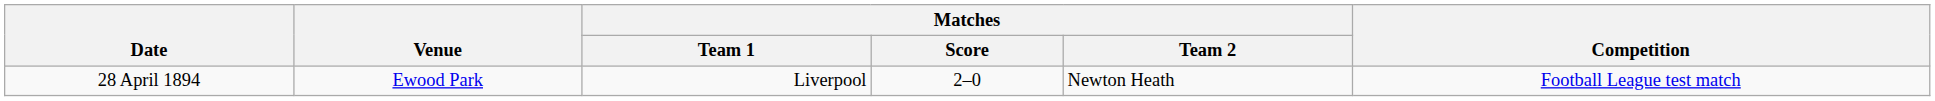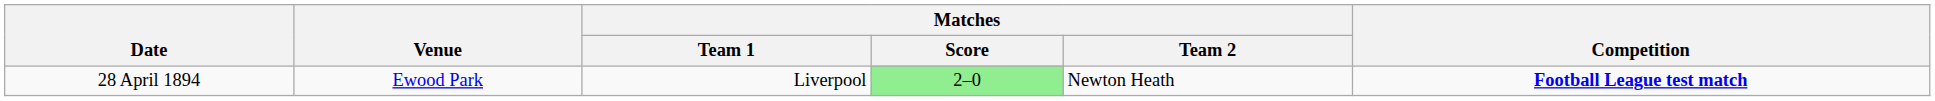(967, 80) no background -> (967, 80) lightgreen background
(1641, 80) normal -> (1641, 80) bold
